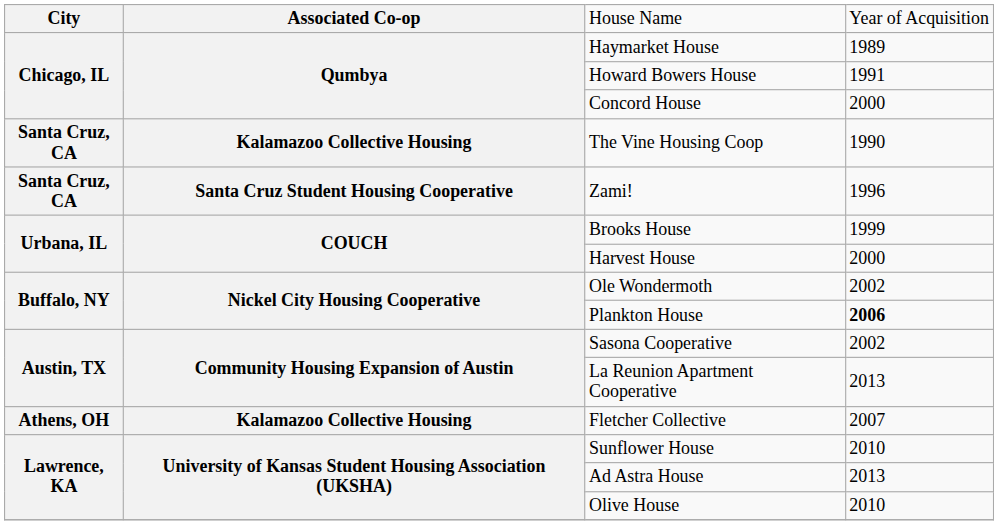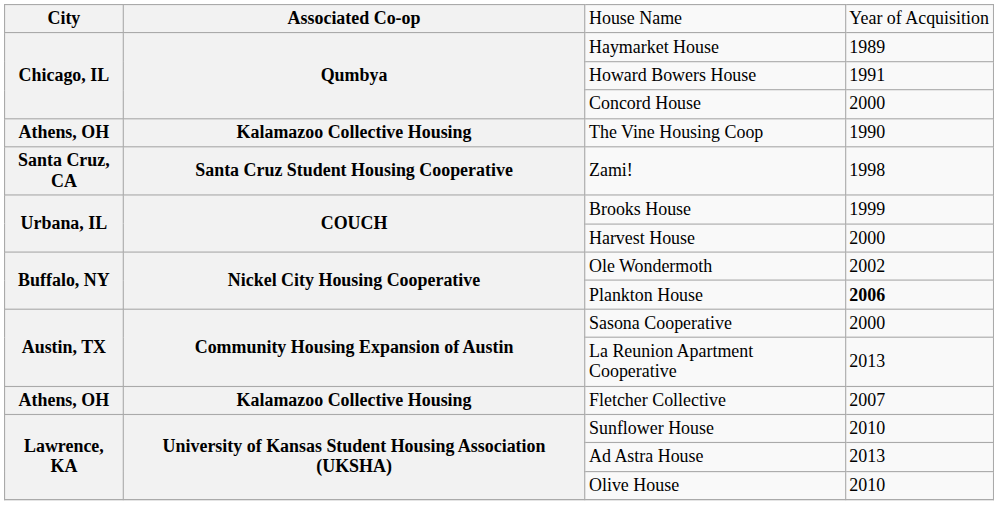(64, 142) Santa Cruz, CA -> (64, 132) Athens, OH
(867, 191) 1996 -> (867, 170) 1998
(867, 343) 2002 -> (867, 323) 2000
